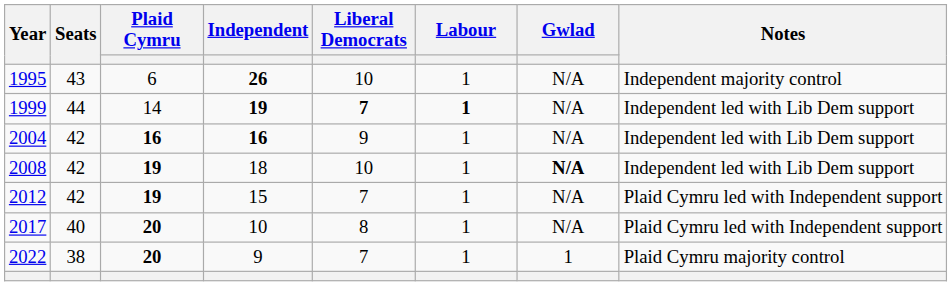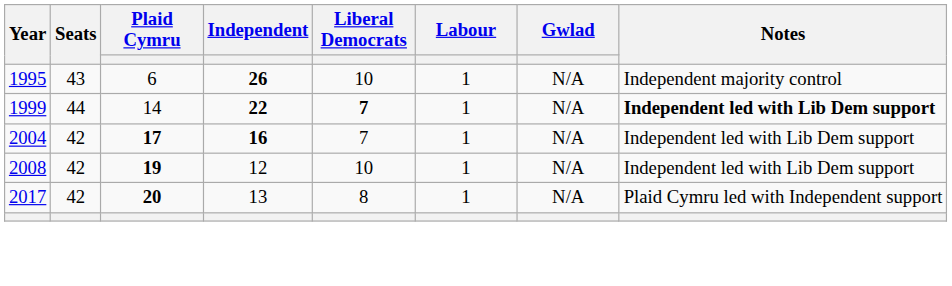(258, 108) 19 -> (258, 108) 22
(466, 108) bold -> (466, 108) normal
(769, 108) normal -> (779, 108) bold
(152, 138) 16 -> (152, 138) 17
(364, 138) 9 -> (364, 138) 7
(258, 167) 18 -> (258, 167) 12
(568, 167) bold -> (568, 167) normal
- row: (28, 197)
(76, 227) 40 -> (76, 197) 42
(258, 227) 10 -> (258, 197) 13
- row: (28, 256)
